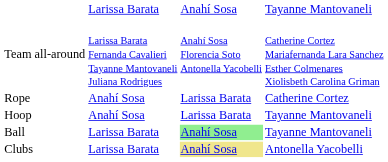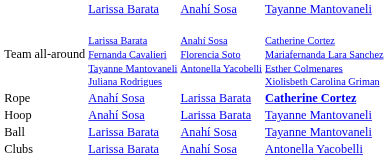(307, 98) normal -> (311, 98) bold
(209, 132) lightgreen background -> (209, 132) no background
(209, 149) khaki background -> (209, 149) no background
